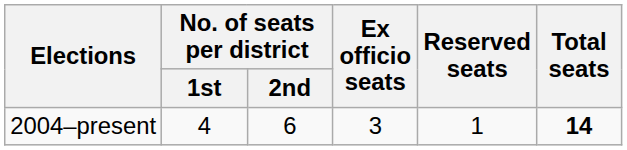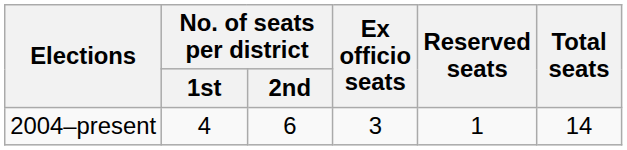(579, 125) bold -> (579, 125) normal
